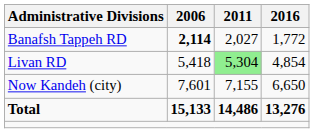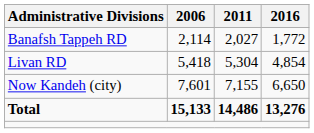(195, 39) bold -> (195, 39) normal
(242, 62) lightgreen background -> (242, 62) no background
